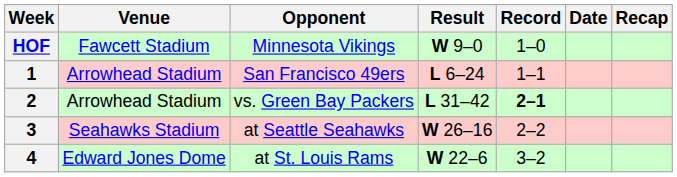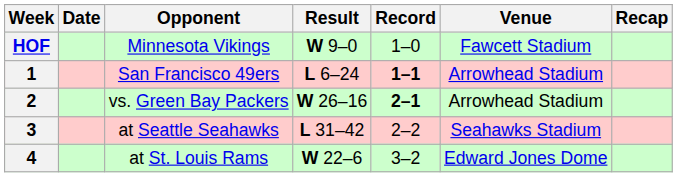columns swapped: (588, 18) <-> (144, 18)
(531, 74) normal -> (406, 74) bold
(457, 102) L 31–42 -> (332, 102) W 26–16
(457, 130) W 26–16 -> (332, 130) L 31–42
